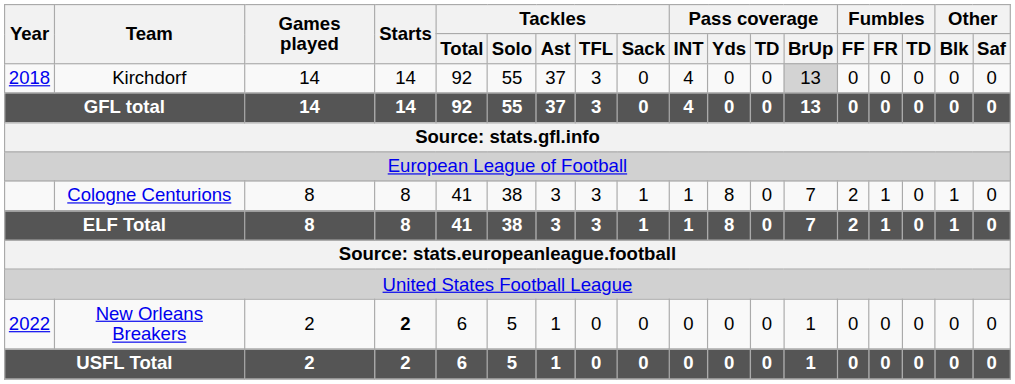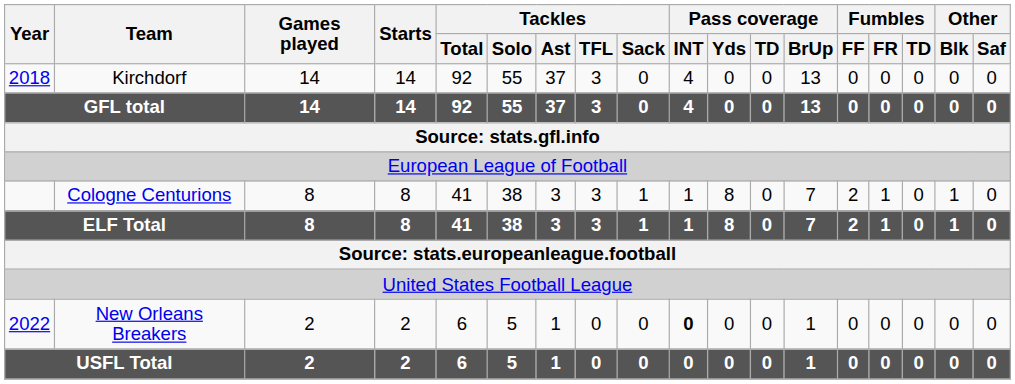(811, 78) lightgrey background -> (811, 78) no background
(405, 324) bold -> (405, 324) normal
(689, 324) normal -> (689, 324) bold
